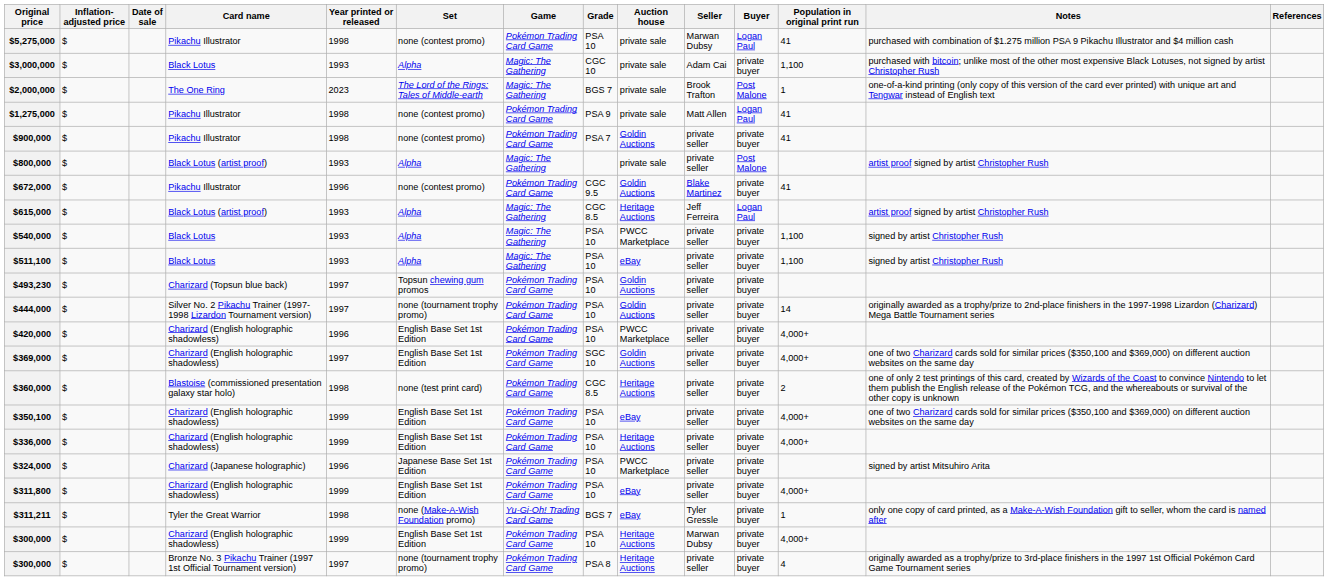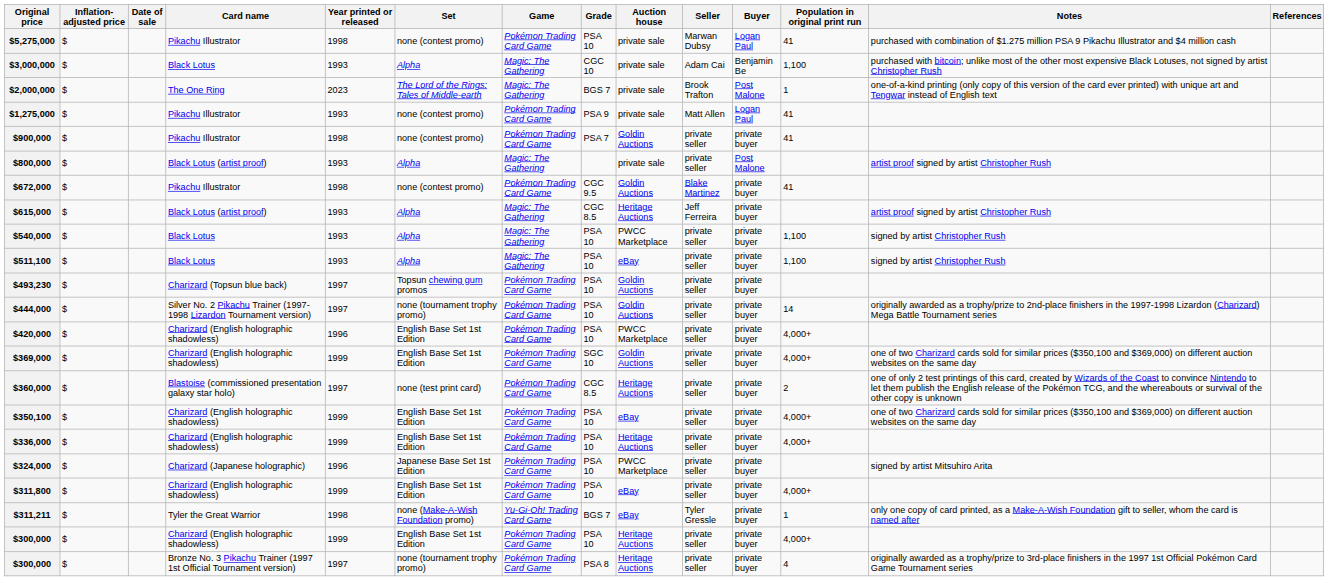(750, 65) private buyer -> (754, 65) Benjamin Be
(339, 114) 1998 -> (338, 114) 1993
(339, 187) 1996 -> (338, 187) 1998
(749, 211) Logan Paul -> (748, 211) private buyer
(339, 358) 1997 -> (338, 358) 1999
(339, 387) 1998 -> (338, 387) 1997
(703, 539) Marwan Dubsy -> (698, 539) private seller
